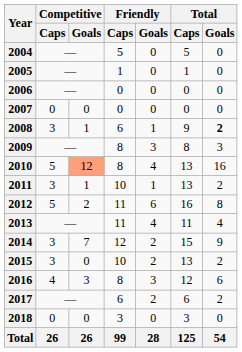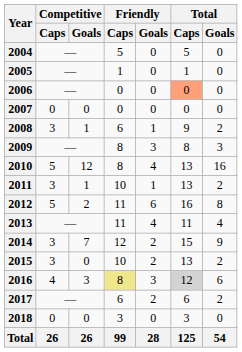(187, 90) no background -> (187, 90) lightsalmon background
(220, 128) bold -> (220, 128) normal
(86, 166) lightsalmon background -> (86, 166) no background
(120, 280) no background -> (120, 280) khaki background
(187, 280) no background -> (187, 280) lightgrey background
